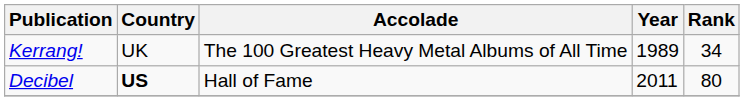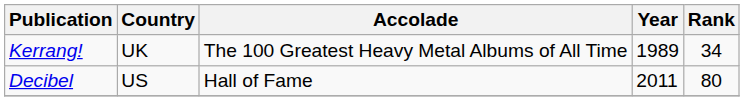(135, 80) bold -> (135, 80) normal
